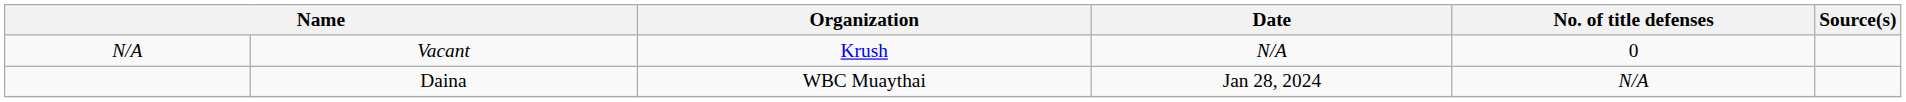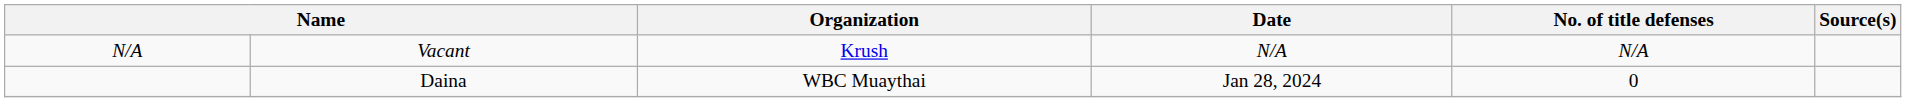(1634, 50) 0 -> (1634, 50) N/A
(1634, 81) N/A -> (1634, 81) 0
